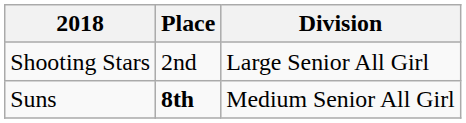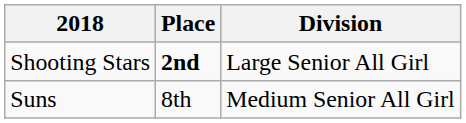(179, 61) normal -> (180, 61) bold
(178, 99) bold -> (176, 99) normal
